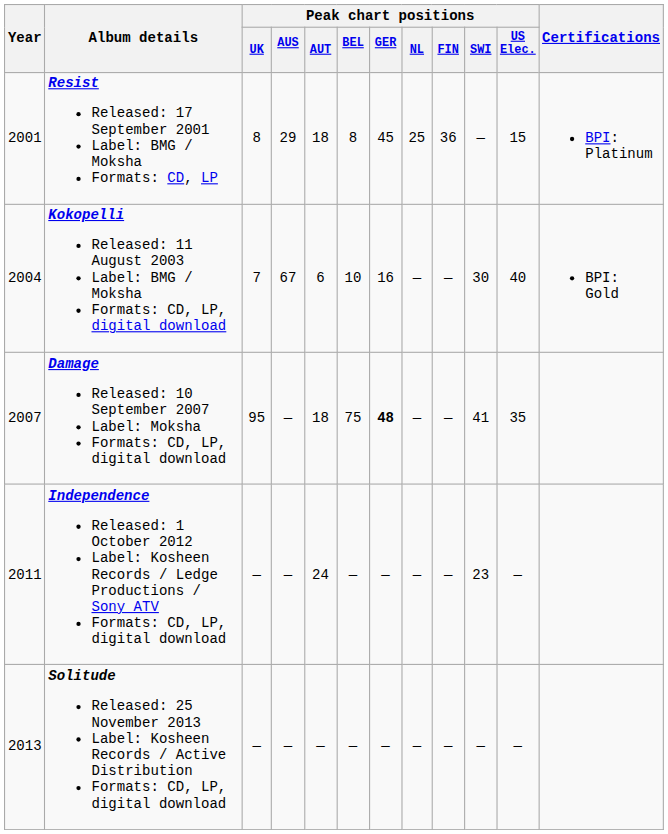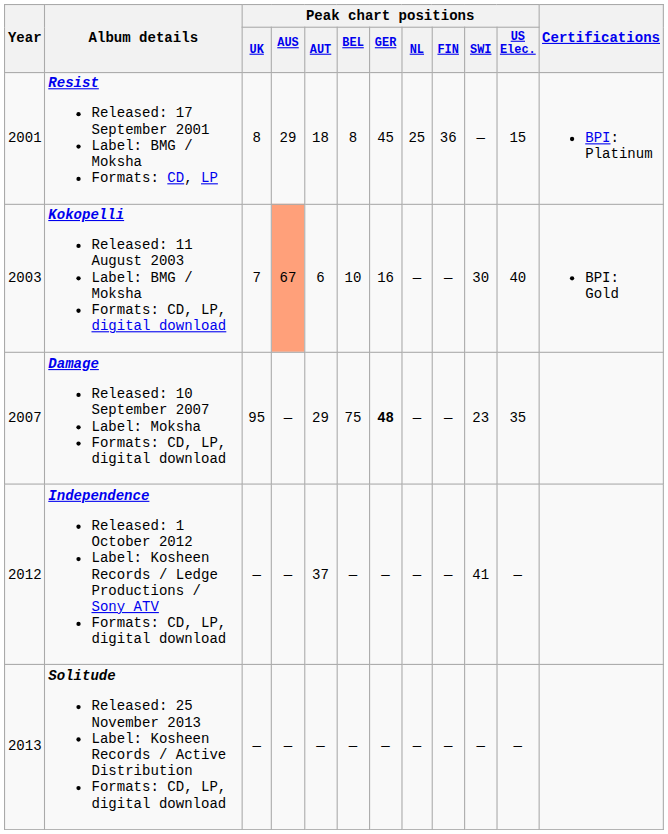(25, 278) 2004 -> (25, 278) 2003
(288, 278) no background -> (288, 278) lightsalmon background
(321, 418) 18 -> (321, 418) 29
(481, 418) 41 -> (481, 418) 23
(25, 575) 2011 -> (25, 575) 2012
(321, 575) 24 -> (321, 575) 37
(481, 575) 23 -> (481, 575) 41
